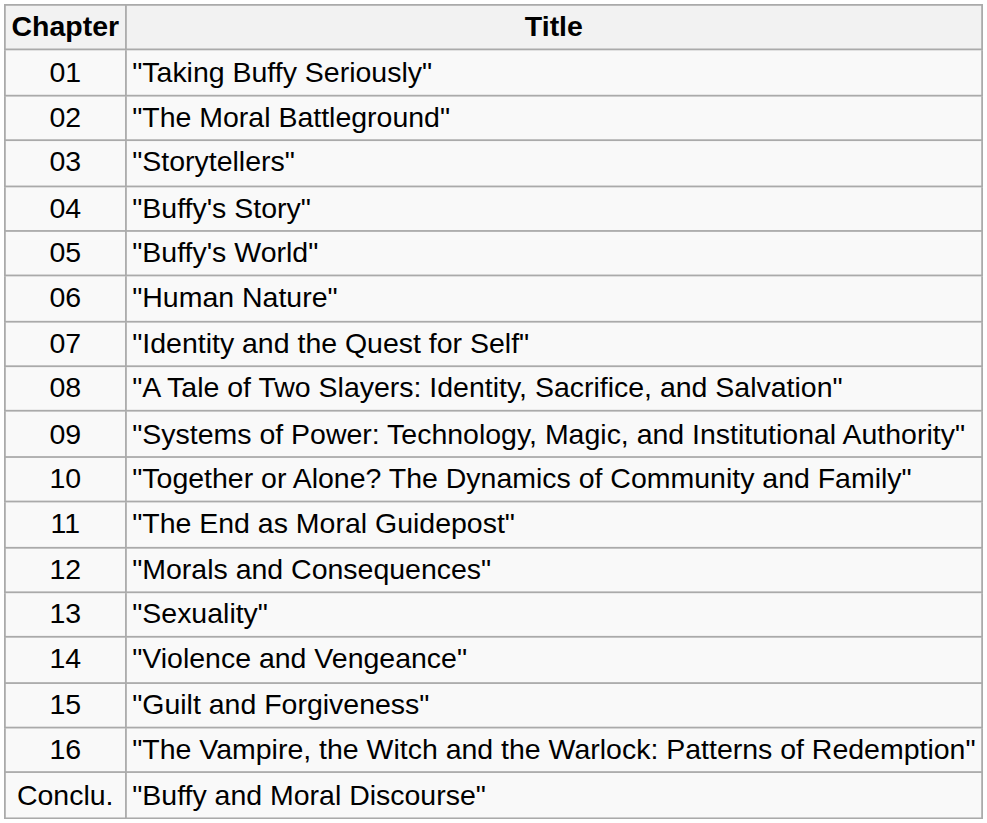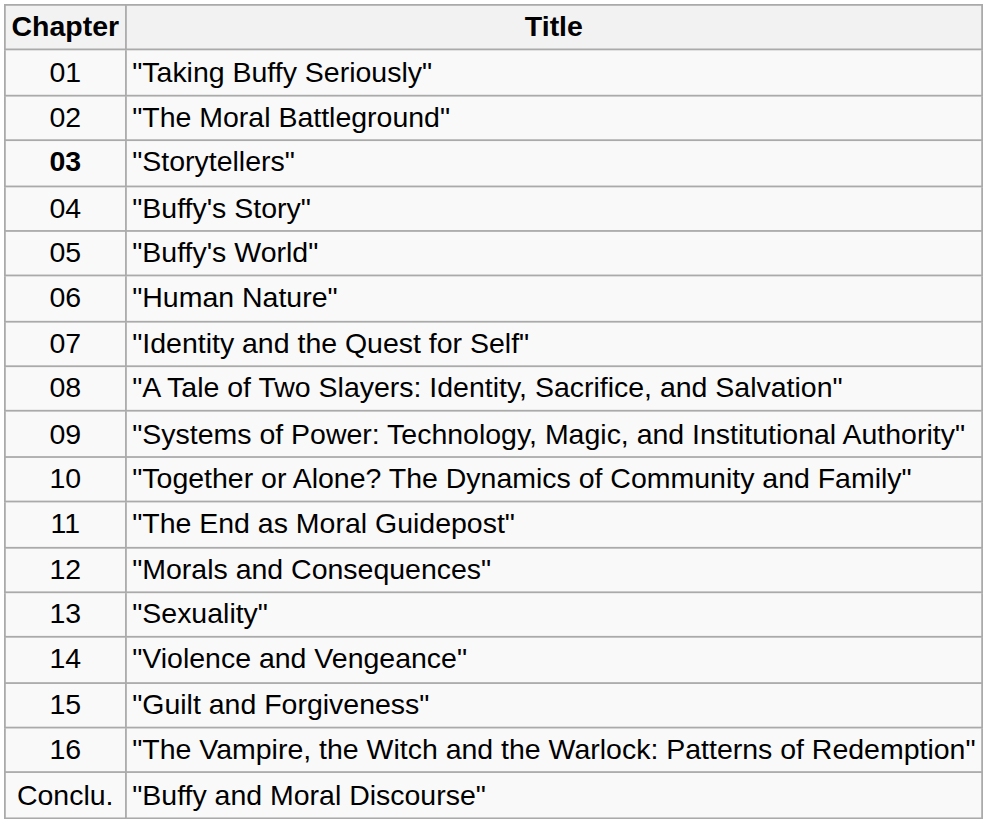(65, 162) normal -> (65, 162) bold
